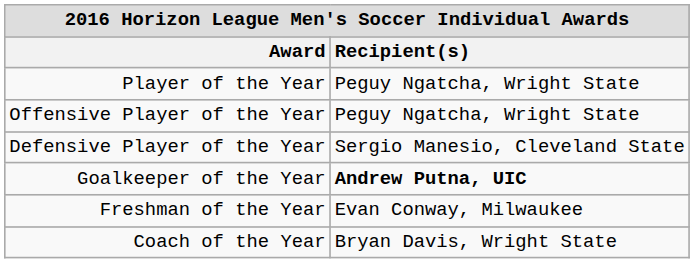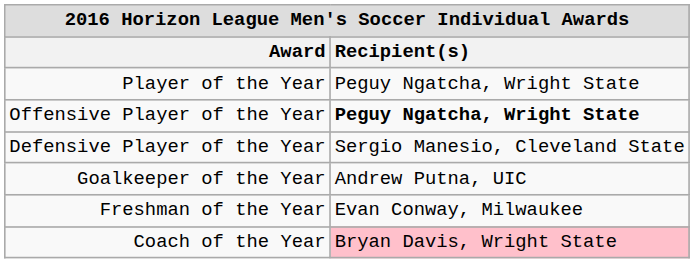(487, 115) normal -> (487, 115) bold
(431, 179) bold -> (431, 179) normal
(476, 242) no background -> (476, 242) pink background
